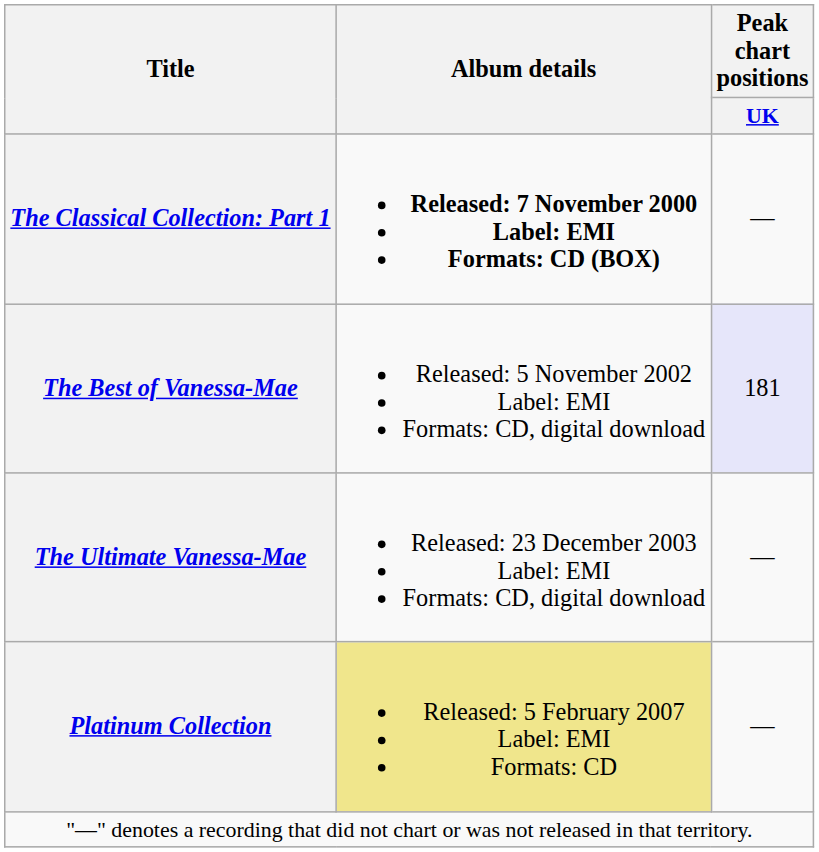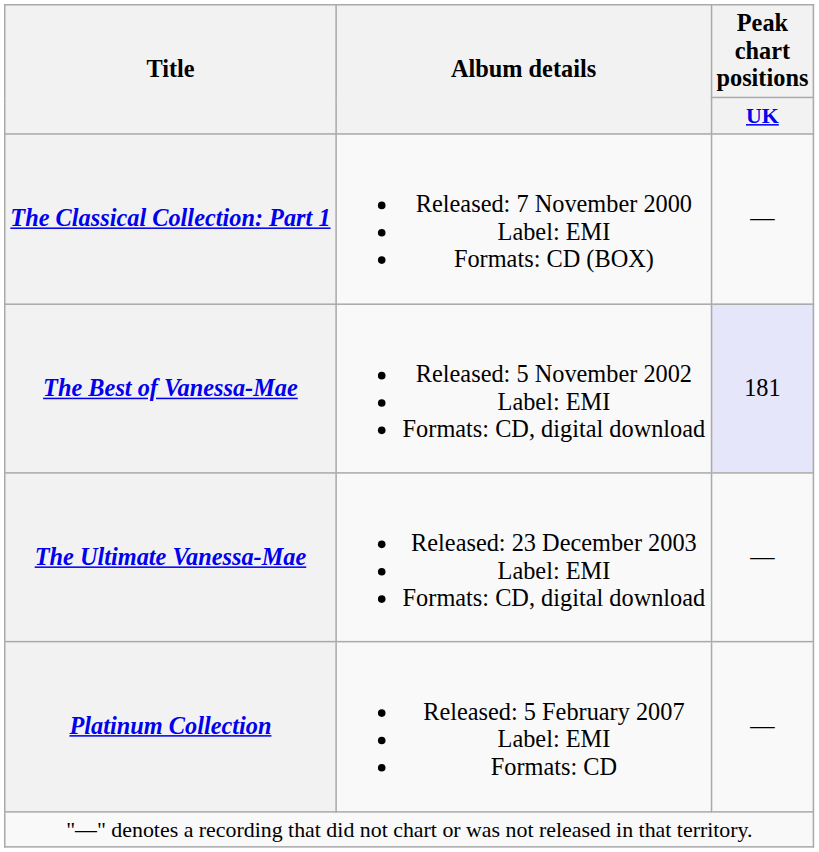(524, 232) bold -> (524, 232) normal
(524, 740) khaki background -> (524, 740) no background
